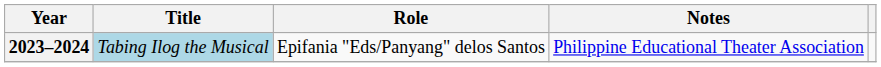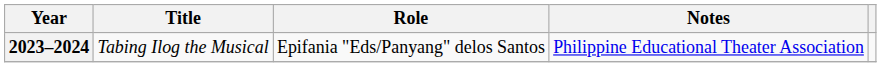(183, 47) lightblue background -> (183, 47) no background
